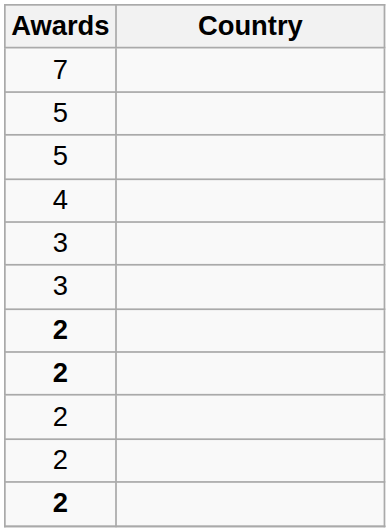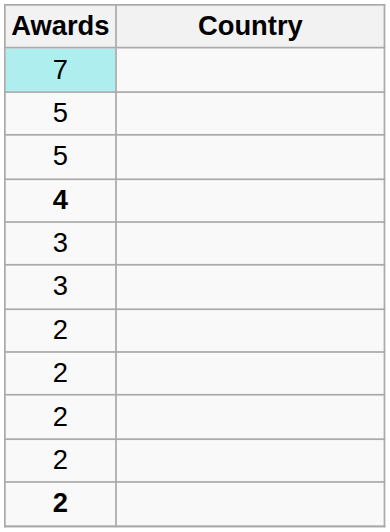(60, 69) no background -> (60, 69) paleturquoise background
(60, 199) normal -> (60, 199) bold
(60, 329) bold -> (60, 329) normal
(60, 373) bold -> (60, 373) normal
